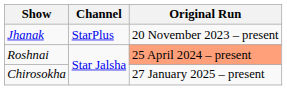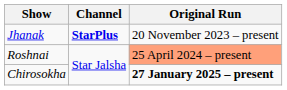(93, 34) normal -> (95, 34) bold
(198, 74) normal -> (203, 74) bold
